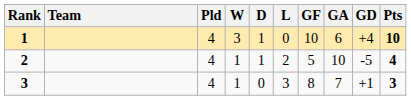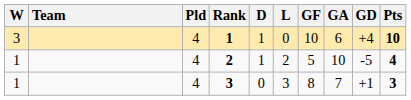columns swapped: (24, 15) <-> (237, 15)
